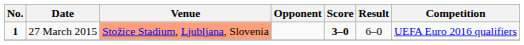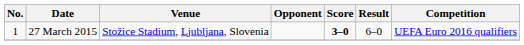(15, 31) bold -> (15, 31) normal
(185, 31) lightsalmon background -> (185, 31) no background
